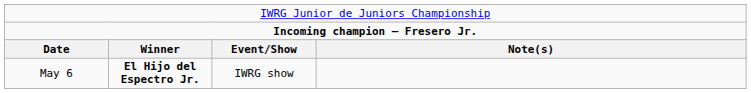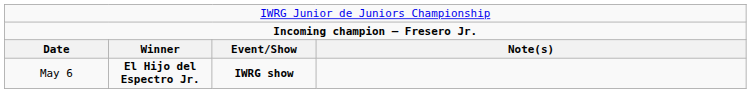(264, 73) normal -> (264, 73) bold
